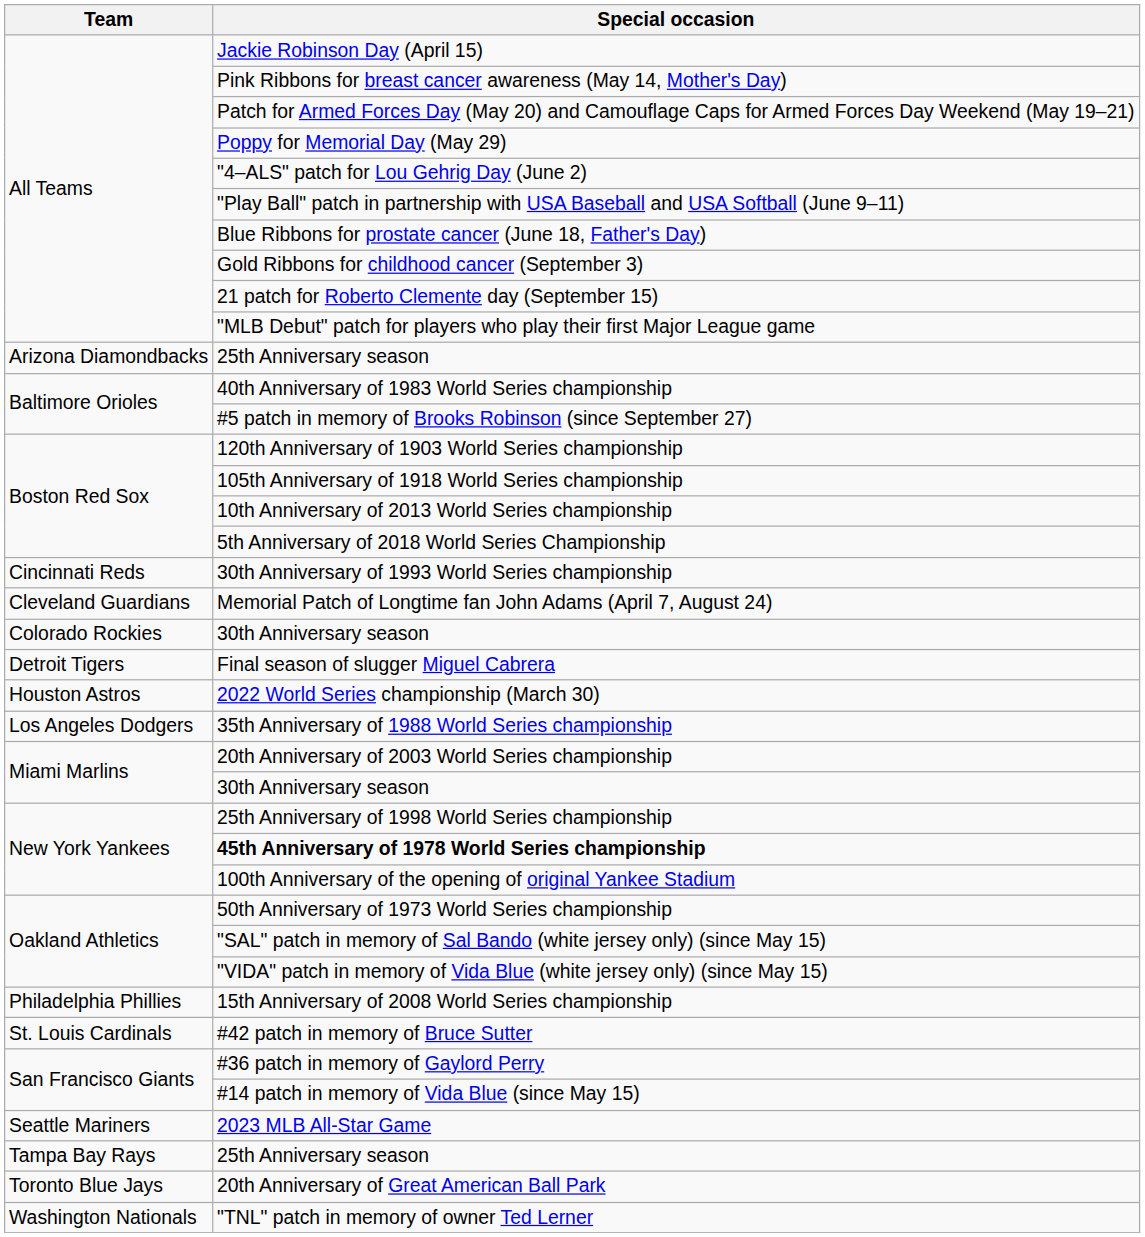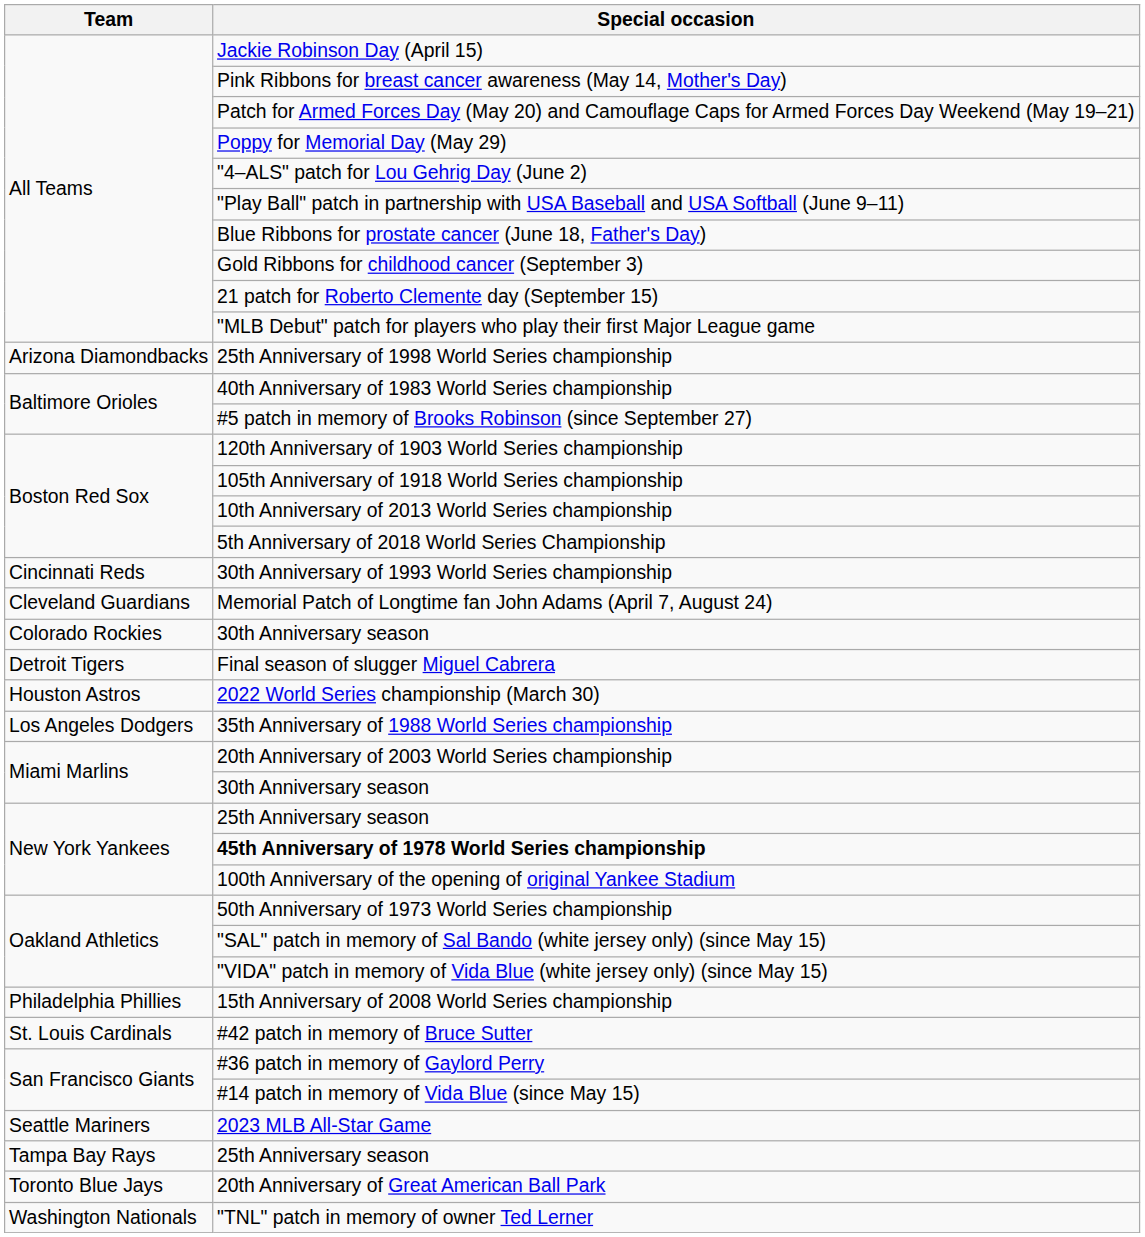(323, 357) 25th Anniversary season -> (445, 357) 25th Anniversary of 1998 World Series championship
(445, 818) 25th Anniversary of 1998 World Series championship -> (323, 818) 25th Anniversary season
